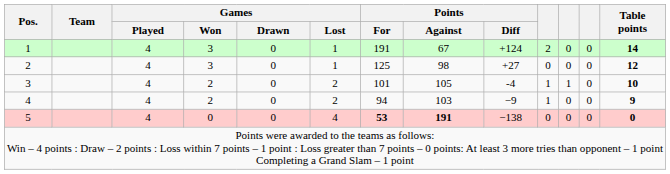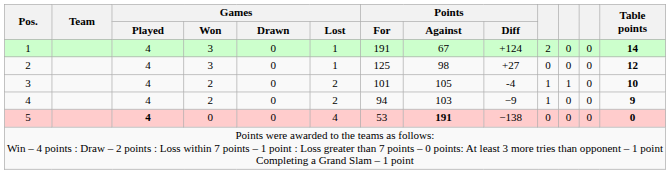(148, 118) normal -> (148, 118) bold
(382, 118) bold -> (382, 118) normal
